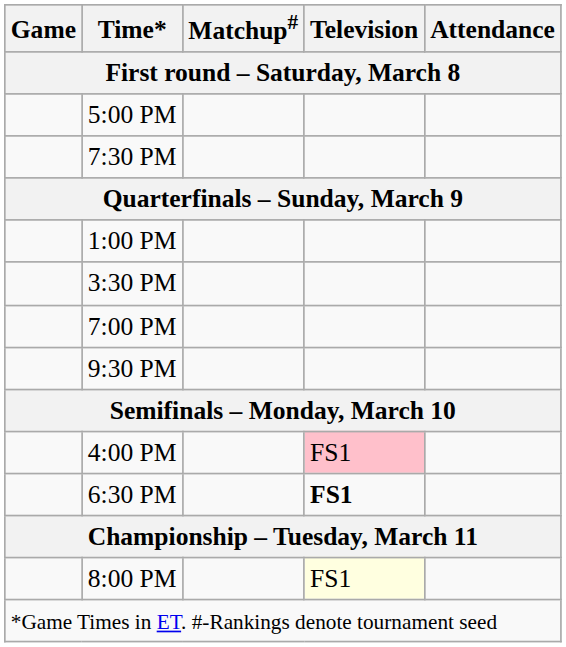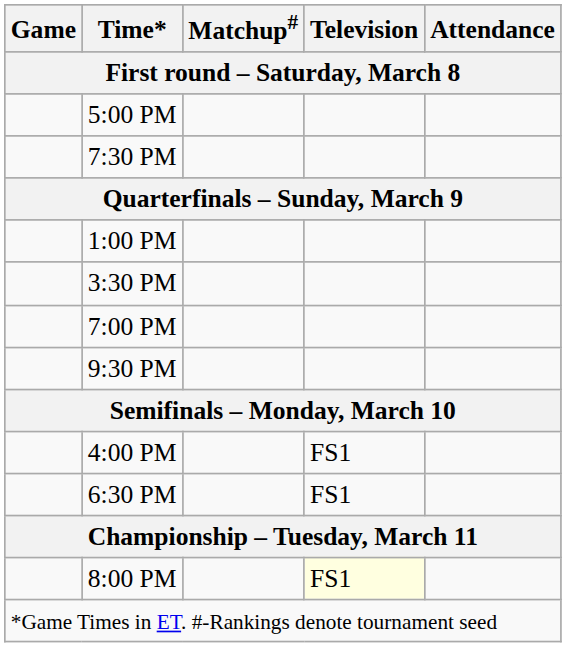(331, 451) pink background -> (331, 451) no background
(331, 494) bold -> (331, 494) normal
